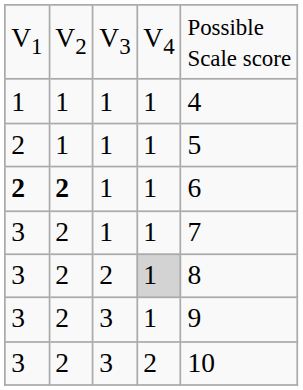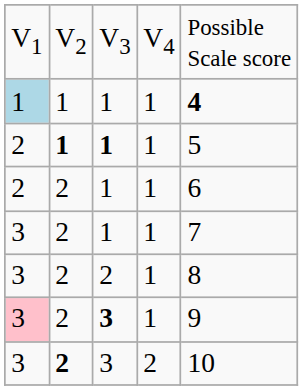(18, 100) no background -> (18, 100) lightblue background
(194, 100) normal -> (194, 100) bold
(62, 144) normal -> (62, 144) bold
(106, 144) normal -> (106, 144) bold
(18, 188) bold -> (18, 188) normal
(62, 188) bold -> (62, 188) normal
(150, 275) lightgrey background -> (150, 275) no background
(18, 319) no background -> (18, 319) pink background
(106, 319) normal -> (106, 319) bold
(62, 362) normal -> (62, 362) bold
